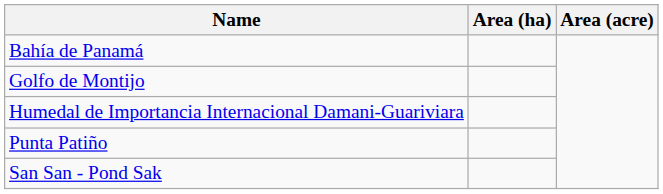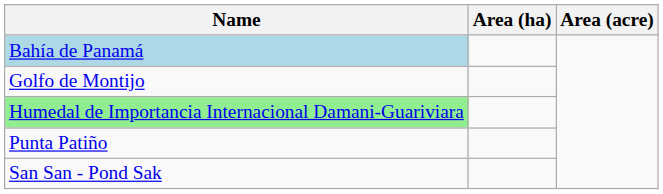(76, 50) no background -> (76, 50) lightblue background
(236, 111) no background -> (236, 111) lightgreen background
